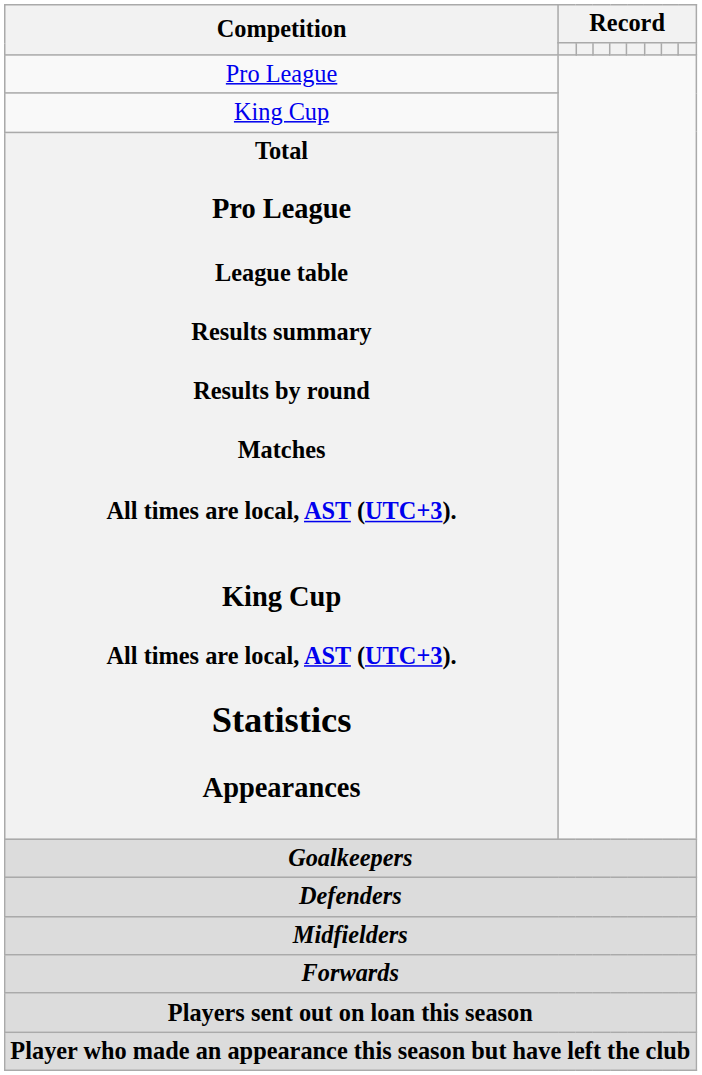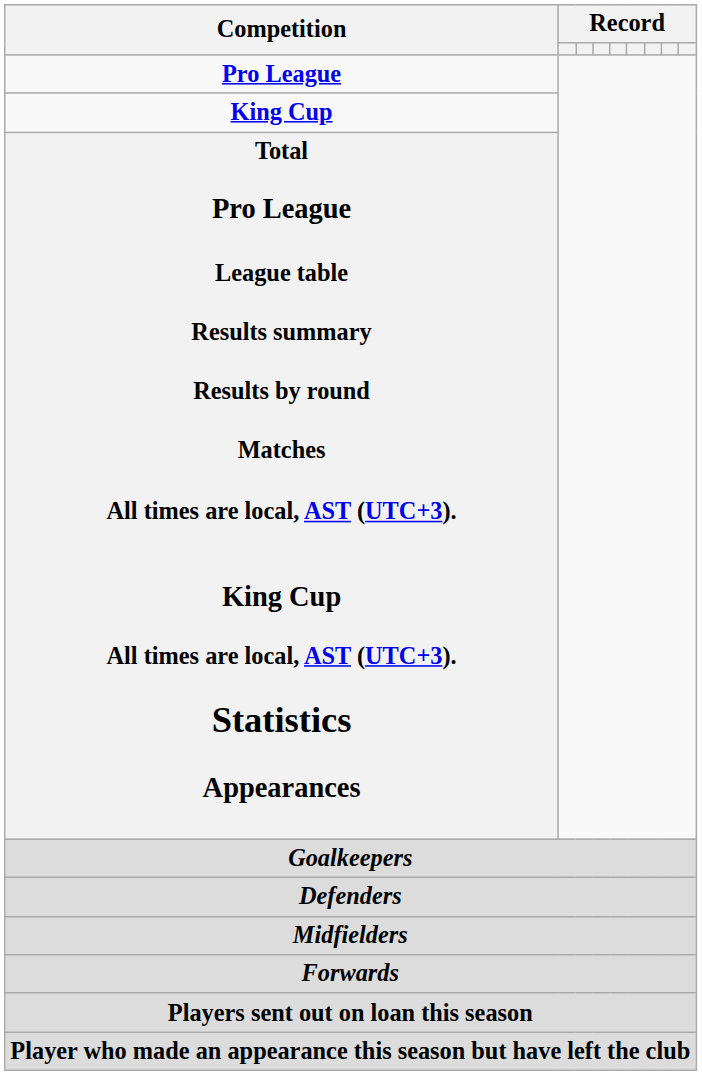(282, 73) normal -> (282, 73) bold
(282, 112) normal -> (282, 112) bold
